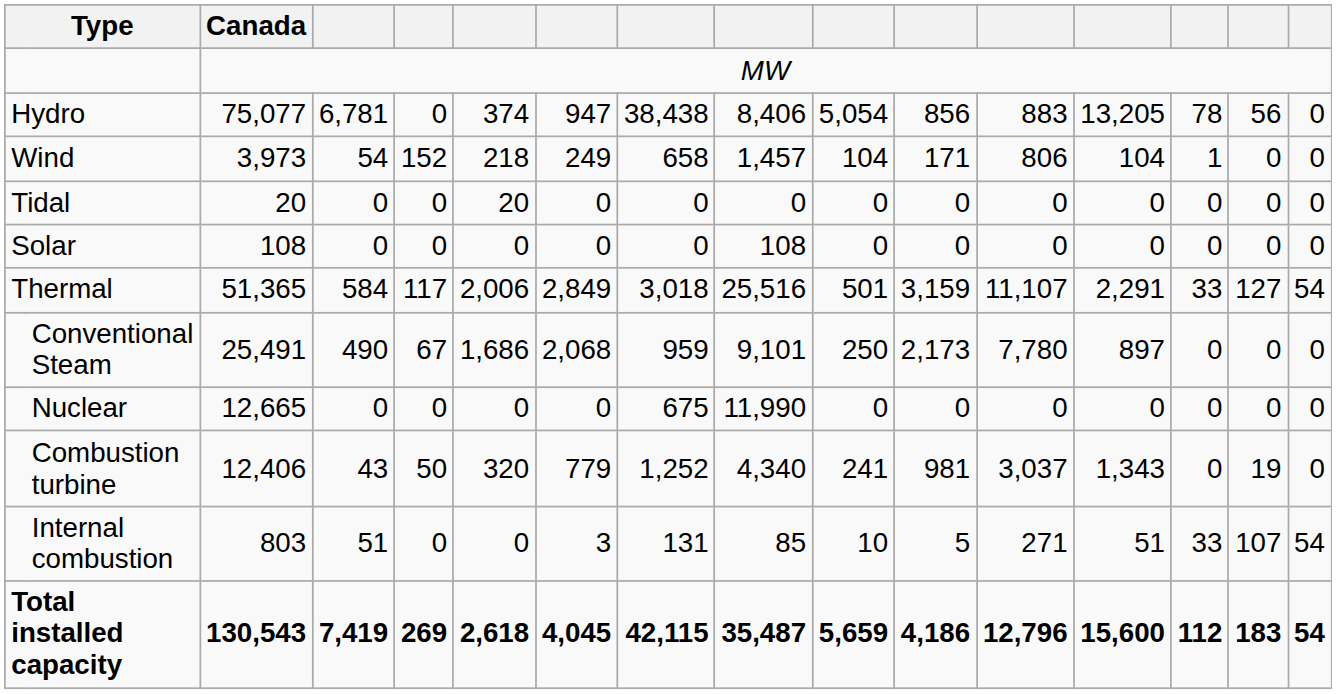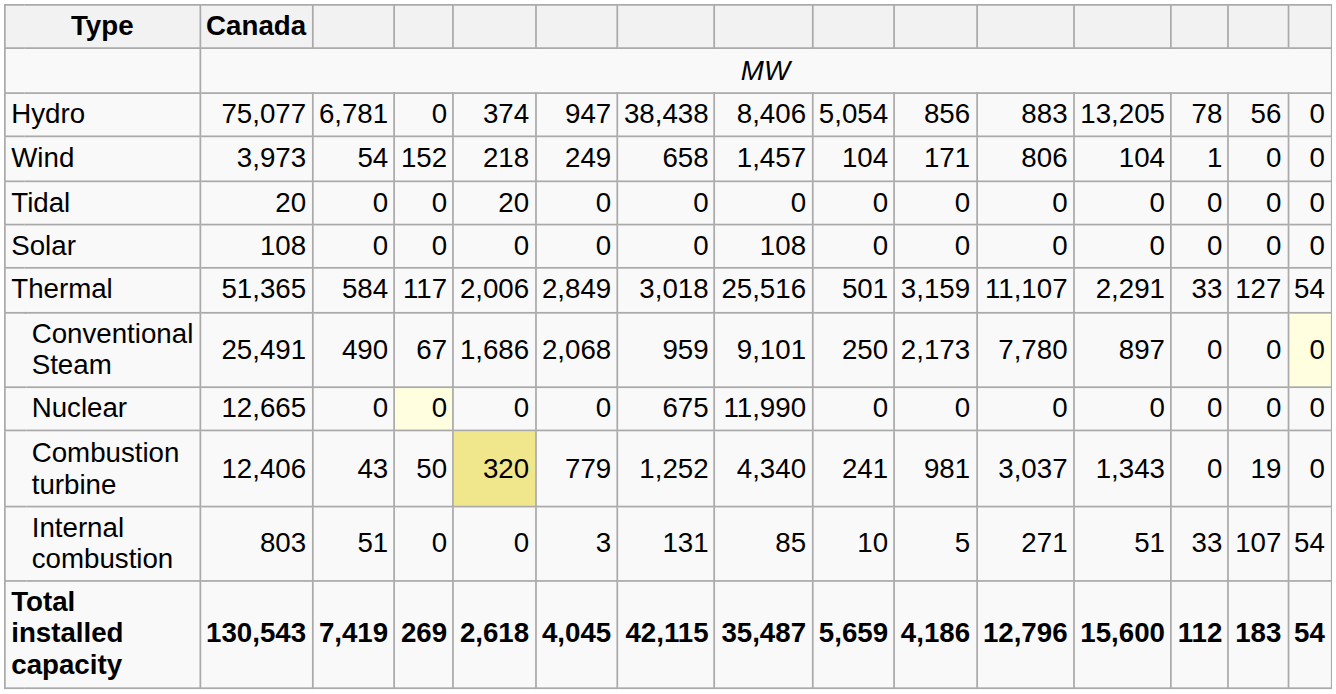(1317, 349) no background -> (1317, 349) lightyellow background
(439, 408) no background -> (439, 408) lightyellow background
(506, 468) no background -> (506, 468) khaki background
